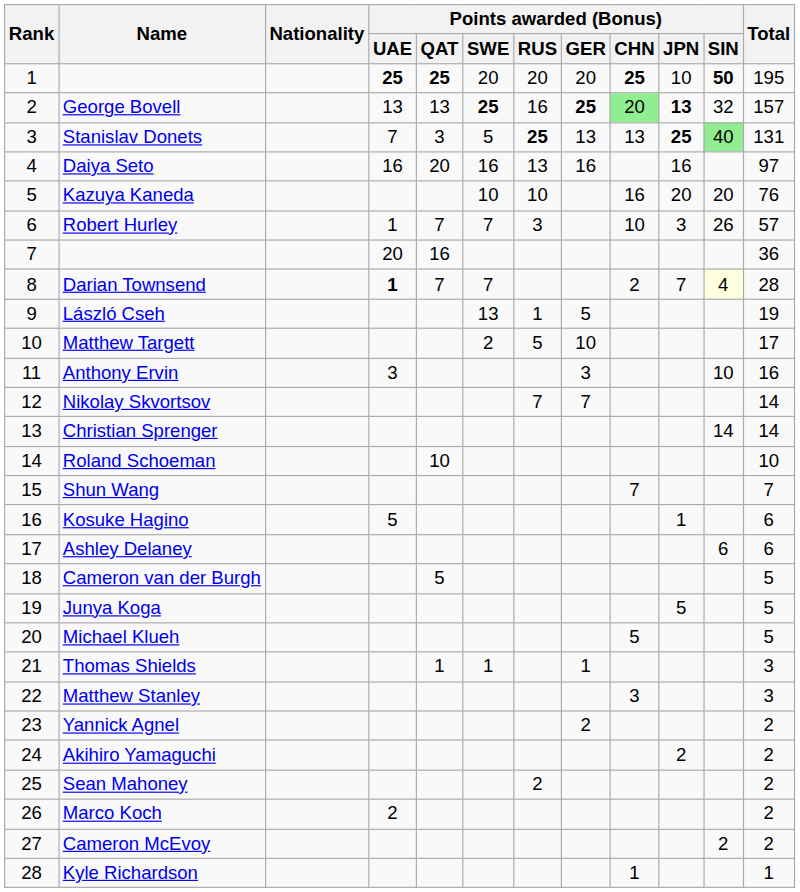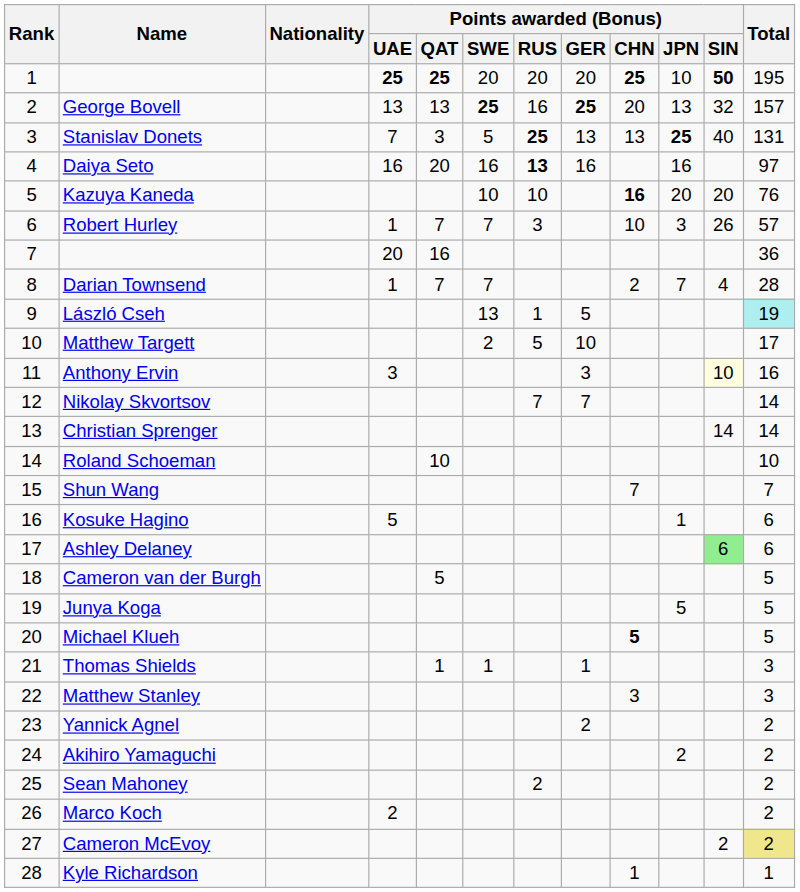(634, 107) lightgreen background -> (634, 107) no background
(681, 107) bold -> (681, 107) normal
(723, 136) lightgreen background -> (723, 136) no background
(537, 166) normal -> (537, 166) bold
(634, 195) normal -> (634, 195) bold
(392, 284) bold -> (392, 284) normal
(723, 284) lightyellow background -> (723, 284) no background
(769, 313) no background -> (769, 313) paleturquoise background
(723, 372) no background -> (723, 372) lightyellow background
(723, 549) no background -> (723, 549) lightgreen background
(634, 637) normal -> (634, 637) bold
(769, 843) no background -> (769, 843) khaki background
